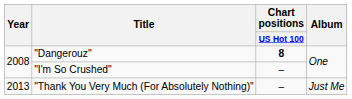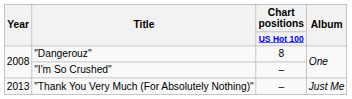(281, 54) bold -> (281, 54) normal
